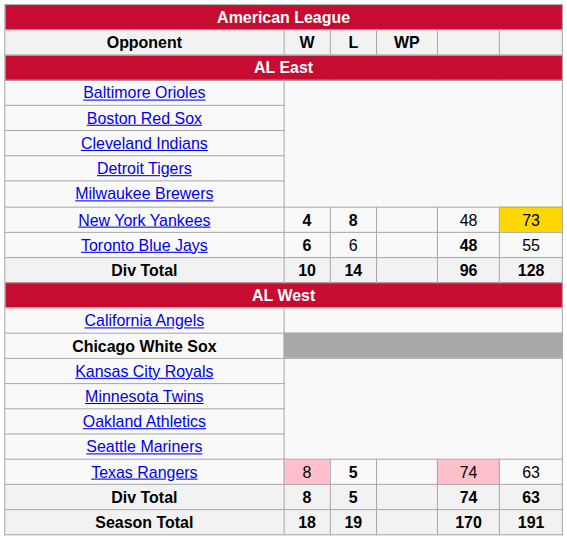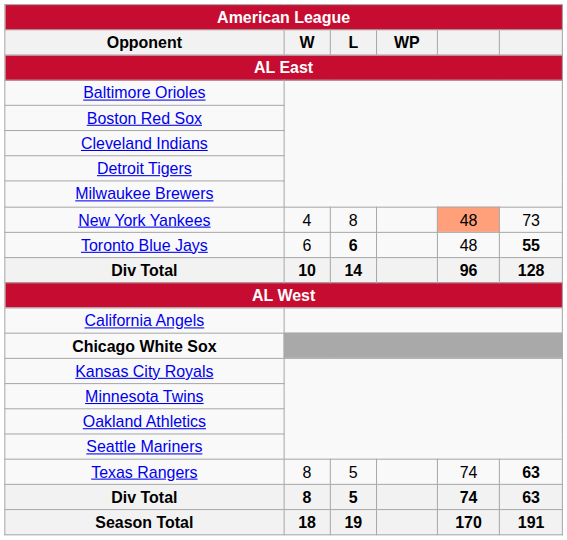(307, 219) bold -> (307, 219) normal
(353, 219) bold -> (353, 219) normal
(469, 219) no background -> (469, 219) lightsalmon background
(531, 219) gold background -> (531, 219) no background
(307, 245) bold -> (307, 245) normal
(353, 245) normal -> (353, 245) bold
(469, 245) bold -> (469, 245) normal
(531, 245) normal -> (531, 245) bold
(307, 472) pink background -> (307, 472) no background
(353, 472) bold -> (353, 472) normal
(469, 472) pink background -> (469, 472) no background
(531, 472) normal -> (531, 472) bold
